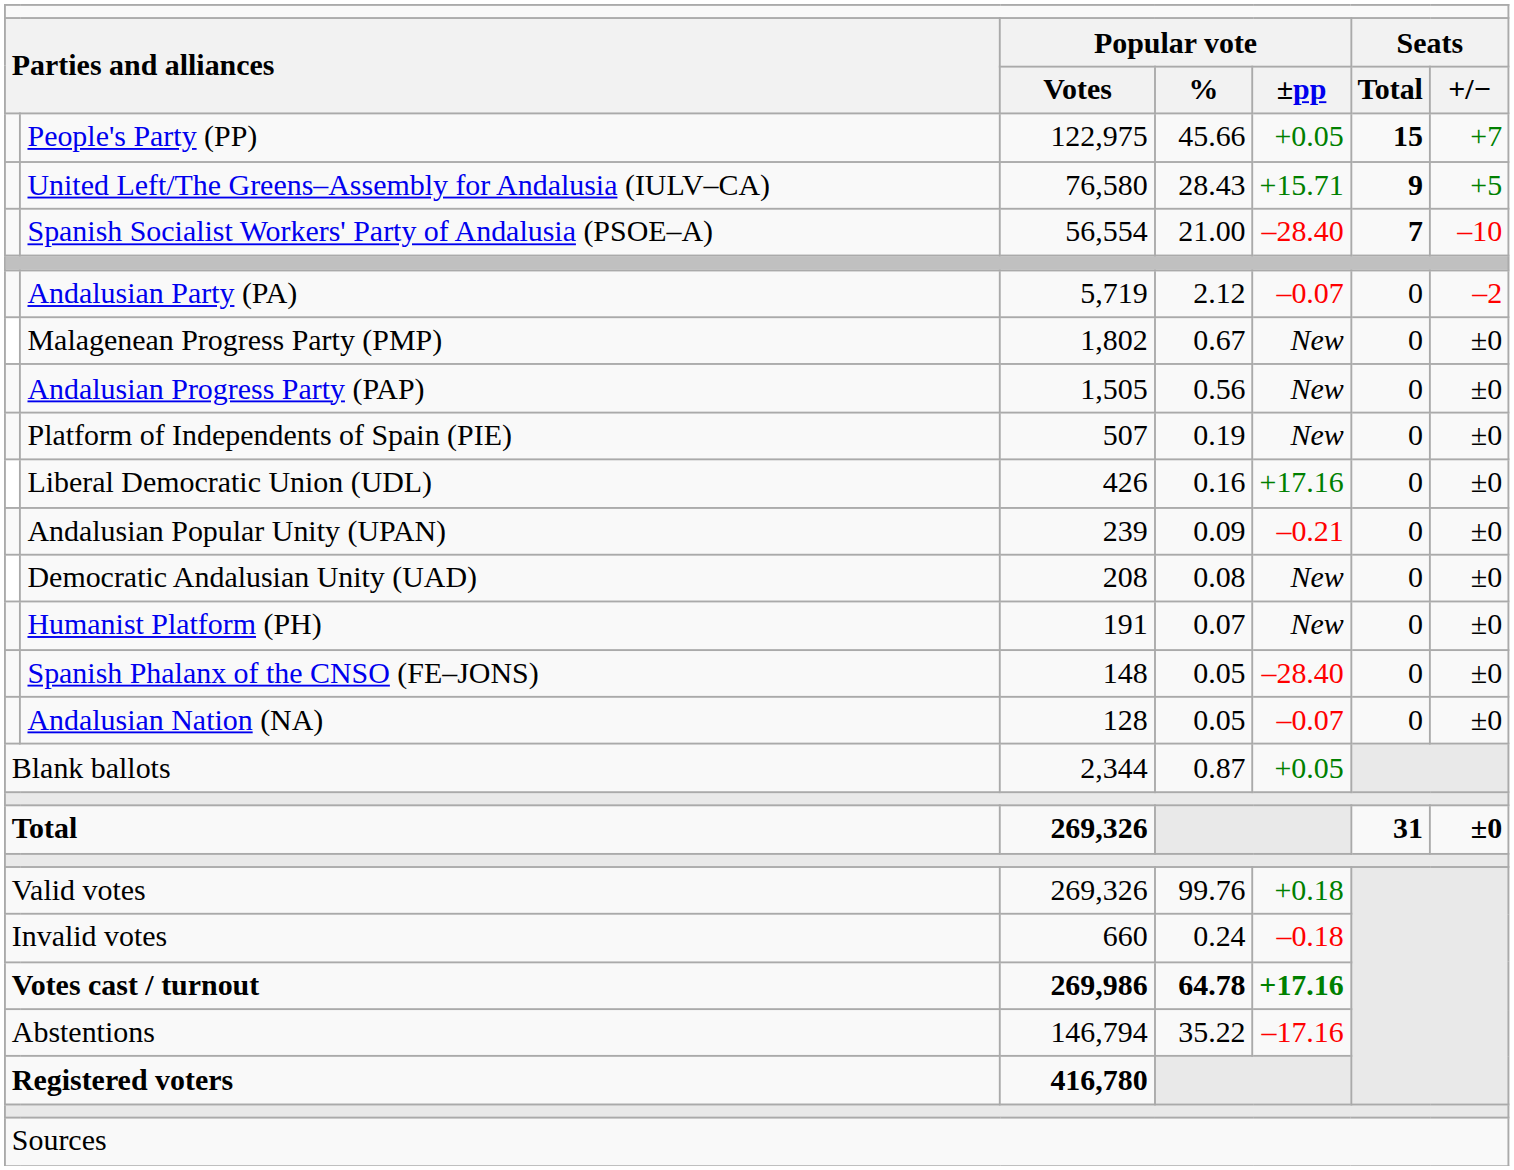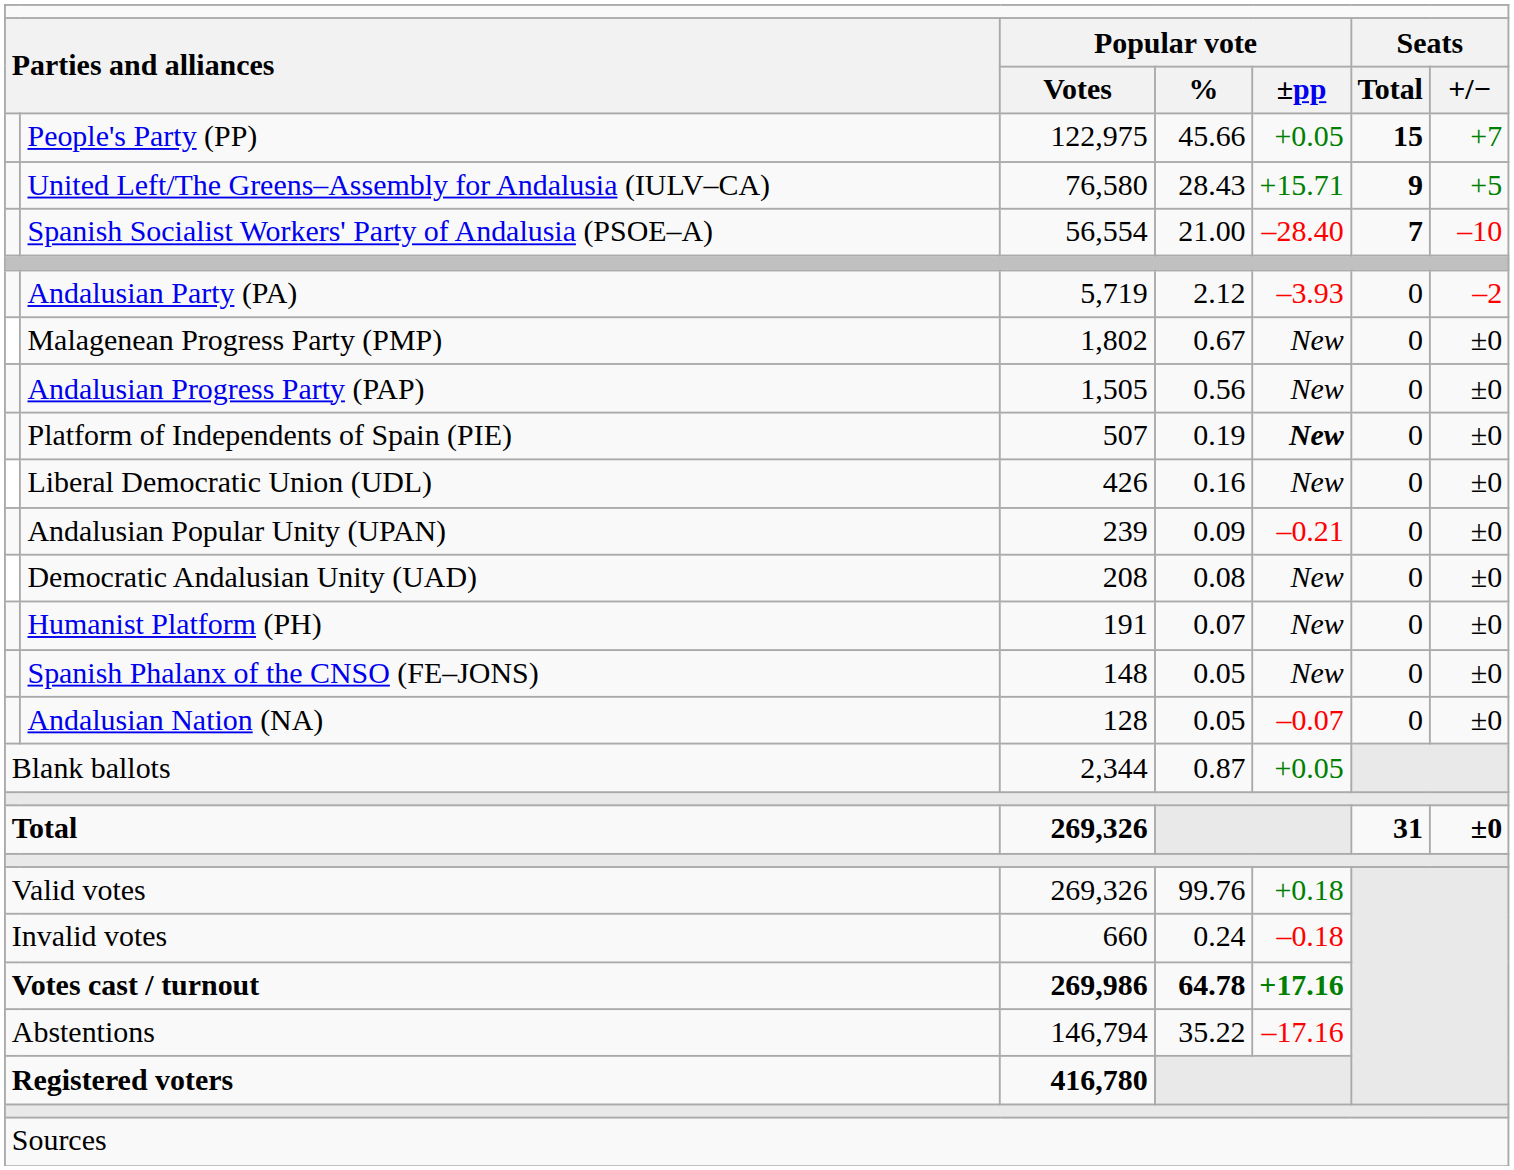(1310, 293) –0.07 -> (1310, 293) –3.93
(1317, 435) normal -> (1316, 435) bold
(1302, 482) +17.16 -> (1317, 482) New
(1303, 672) –28.40 -> (1317, 672) New
